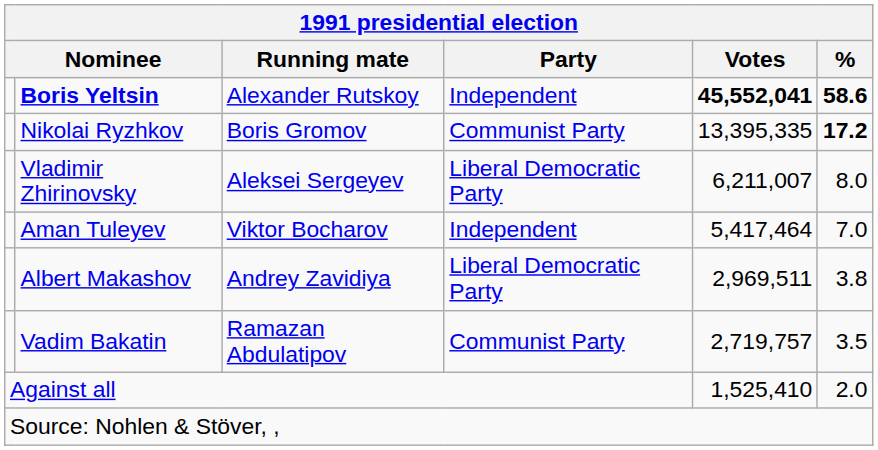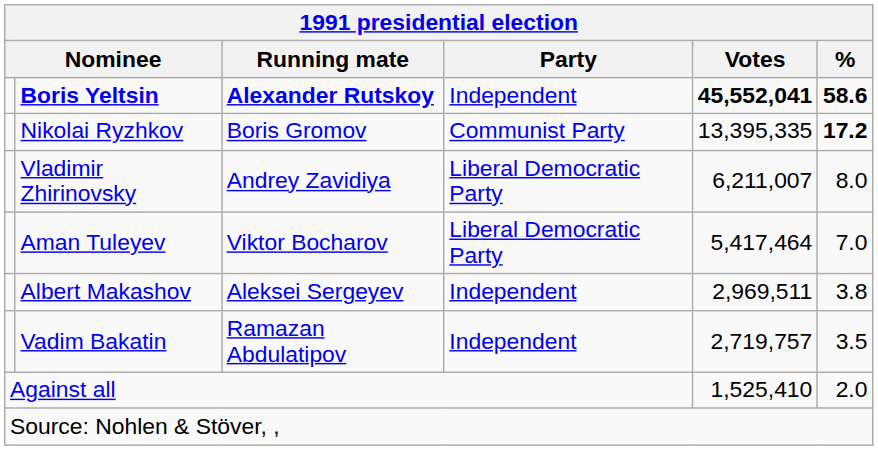(323, 95) normal -> (330, 95) bold
(315, 180) Aleksei Sergeyev -> (309, 180) Andrey Zavidiya
(513, 229) Independent -> (545, 242) Liberal Democratic Party
(309, 278) Andrey Zavidiya -> (315, 291) Aleksei Sergeyev
(545, 278) Liberal Democratic Party -> (513, 291) Independent
(537, 340) Communist Party -> (513, 340) Independent
